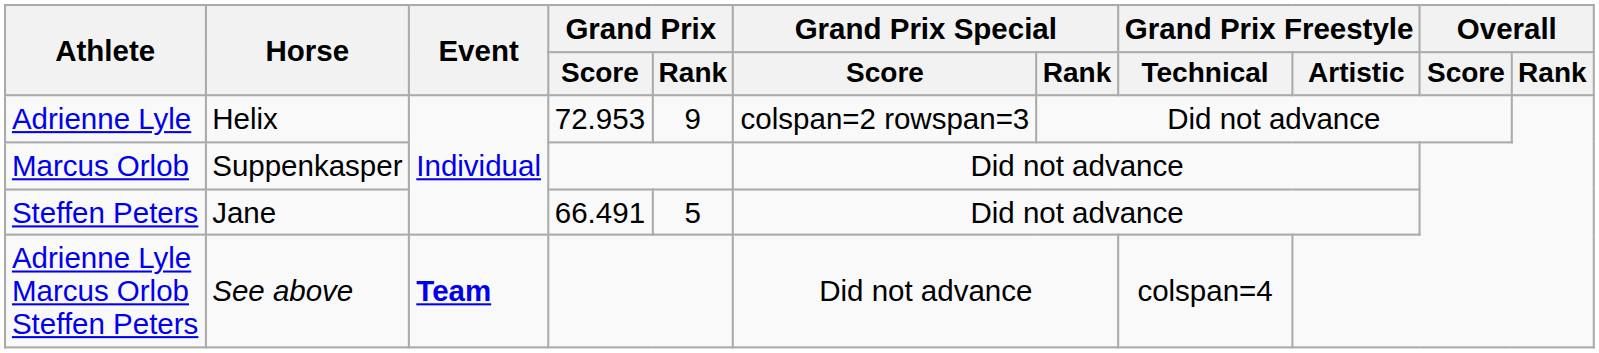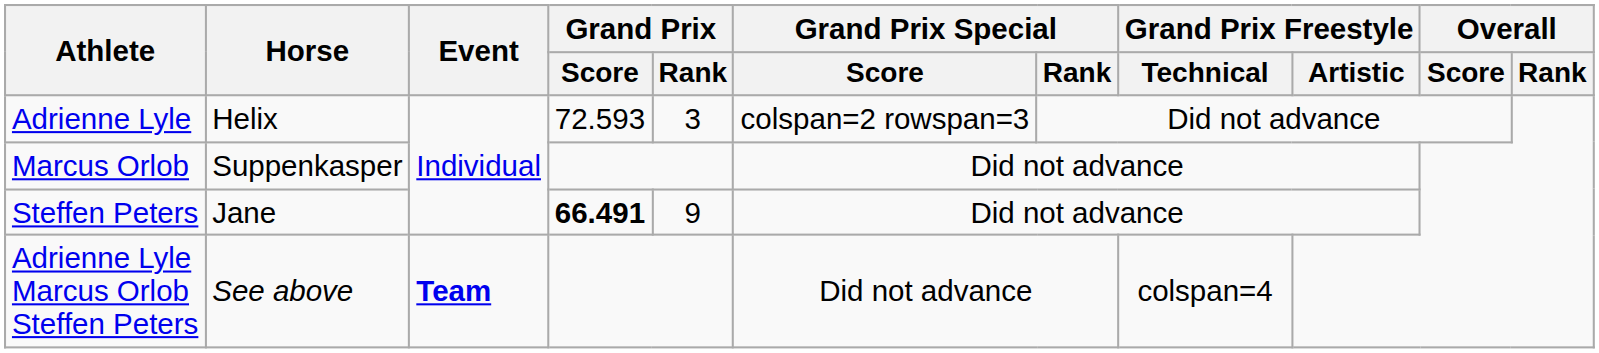(600, 119) 72.953 -> (600, 119) 72.593
(693, 119) 9 -> (693, 119) 3
(600, 213) normal -> (600, 213) bold
(693, 213) 5 -> (693, 213) 9
